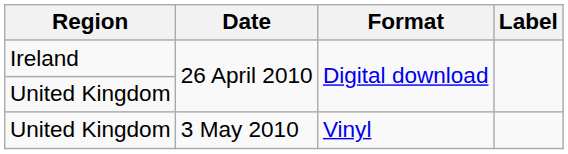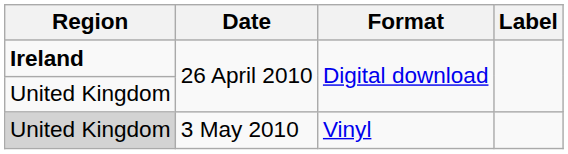(44, 58) normal -> (47, 58) bold
(90, 129) no background -> (90, 129) lightgrey background
